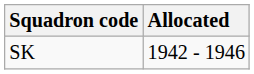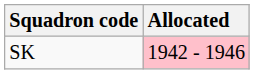(196, 52) no background -> (196, 52) pink background
